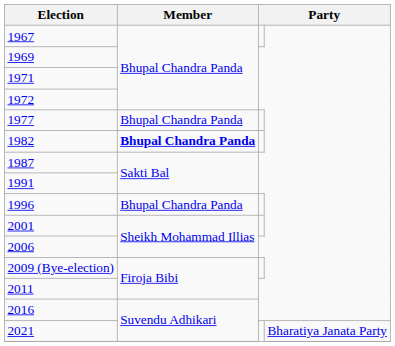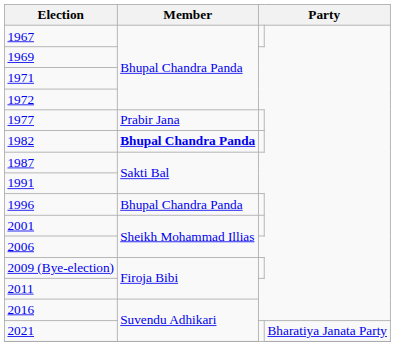(181, 120) Bhupal Chandra Panda -> (150, 120) Prabir Jana
